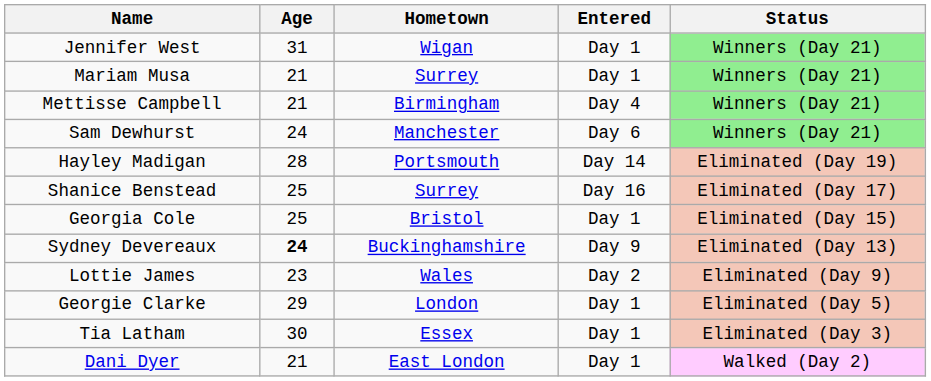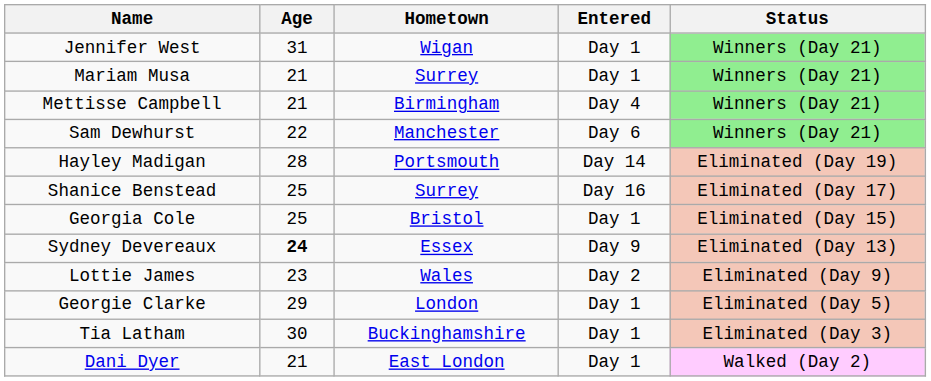(297, 133) 24 -> (297, 133) 22
(447, 248) Buckinghamshire -> (447, 248) Essex
(447, 334) Essex -> (447, 334) Buckinghamshire
